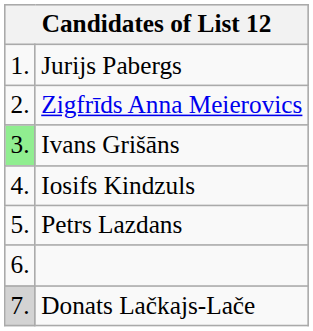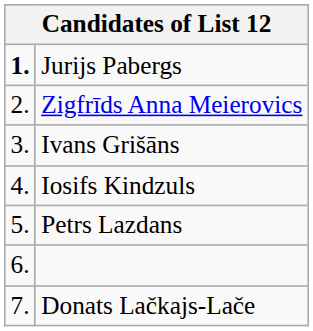(20, 64) normal -> (20, 64) bold
(20, 144) lightgreen background -> (20, 144) no background
(20, 305) lightgrey background -> (20, 305) no background
